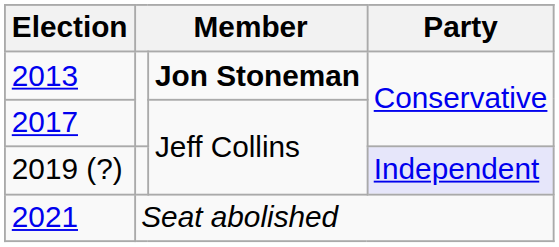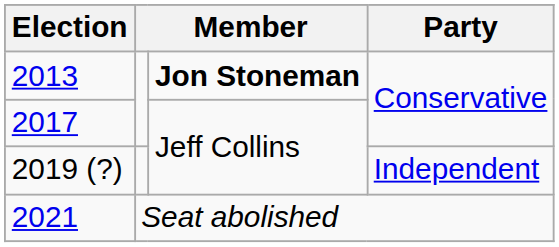(456, 169) lavender background -> (456, 169) no background
